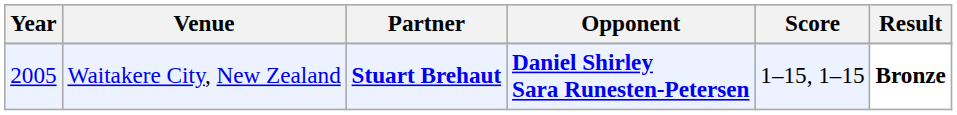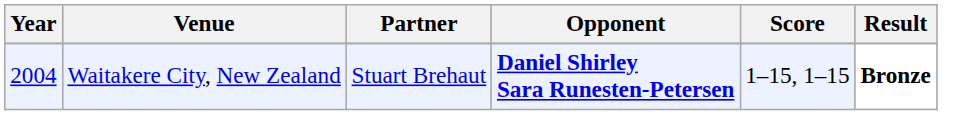(33, 75) 2005 -> (33, 75) 2004
(426, 75) bold -> (419, 75) normal
